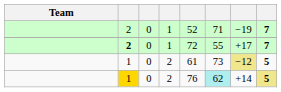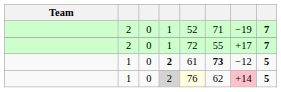(129, 45) bold -> (129, 45) normal
(169, 62) normal -> (169, 62) bold
(218, 62) normal -> (218, 62) bold
(243, 62) khaki background -> (243, 62) no background
(129, 78) gold background -> (129, 78) no background
(169, 78) no background -> (169, 78) lightgrey background
(192, 78) no background -> (192, 78) lightyellow background
(218, 78) paleturquoise background -> (218, 78) no background
(243, 78) no background -> (243, 78) pink background
(266, 78) khaki background -> (266, 78) no background
